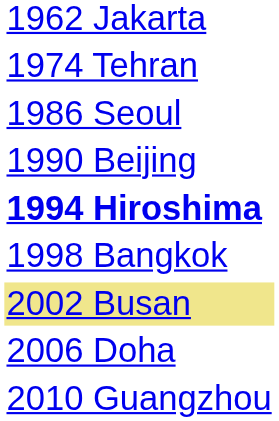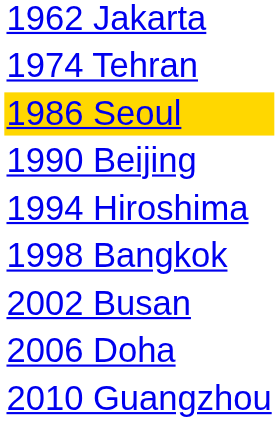(94, 113) no background -> (94, 113) gold background
(134, 208) bold -> (128, 208) normal
(99, 303) khaki background -> (99, 303) no background
